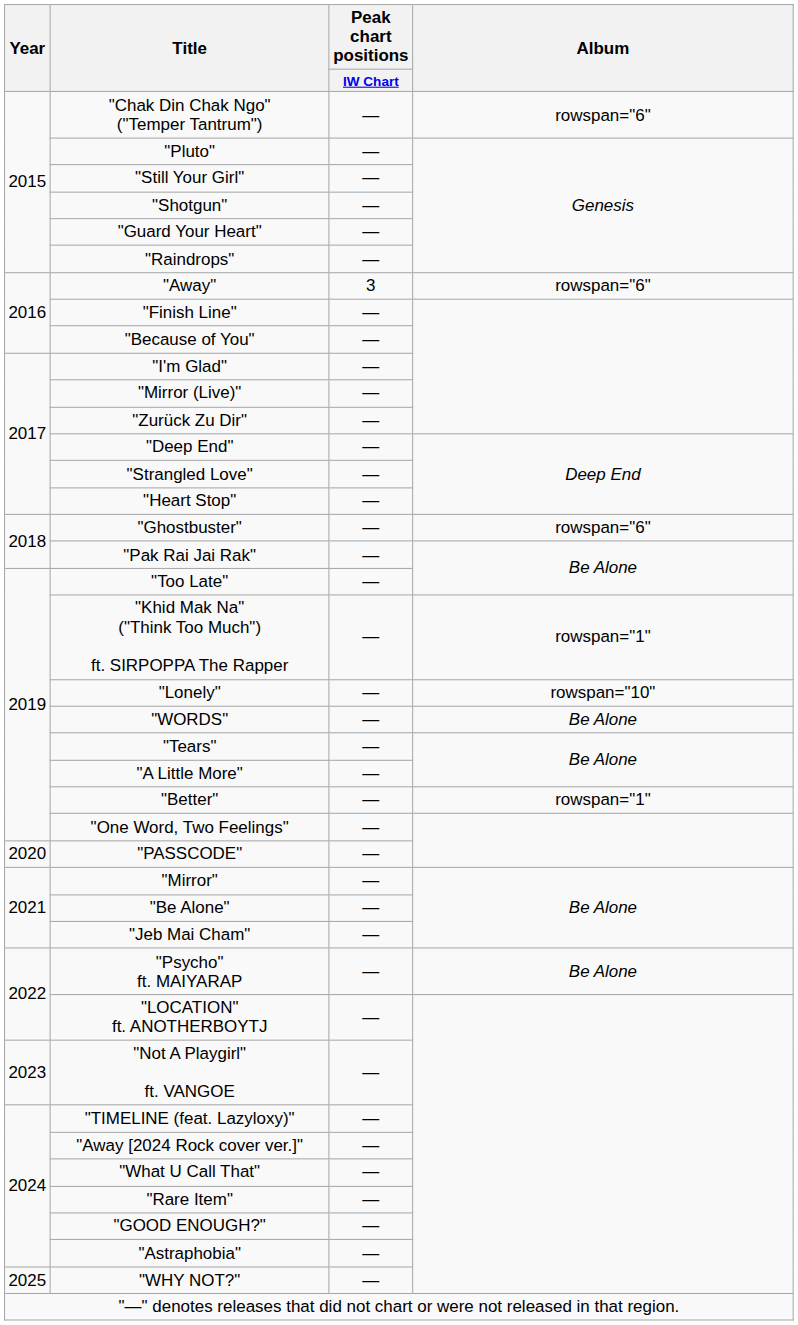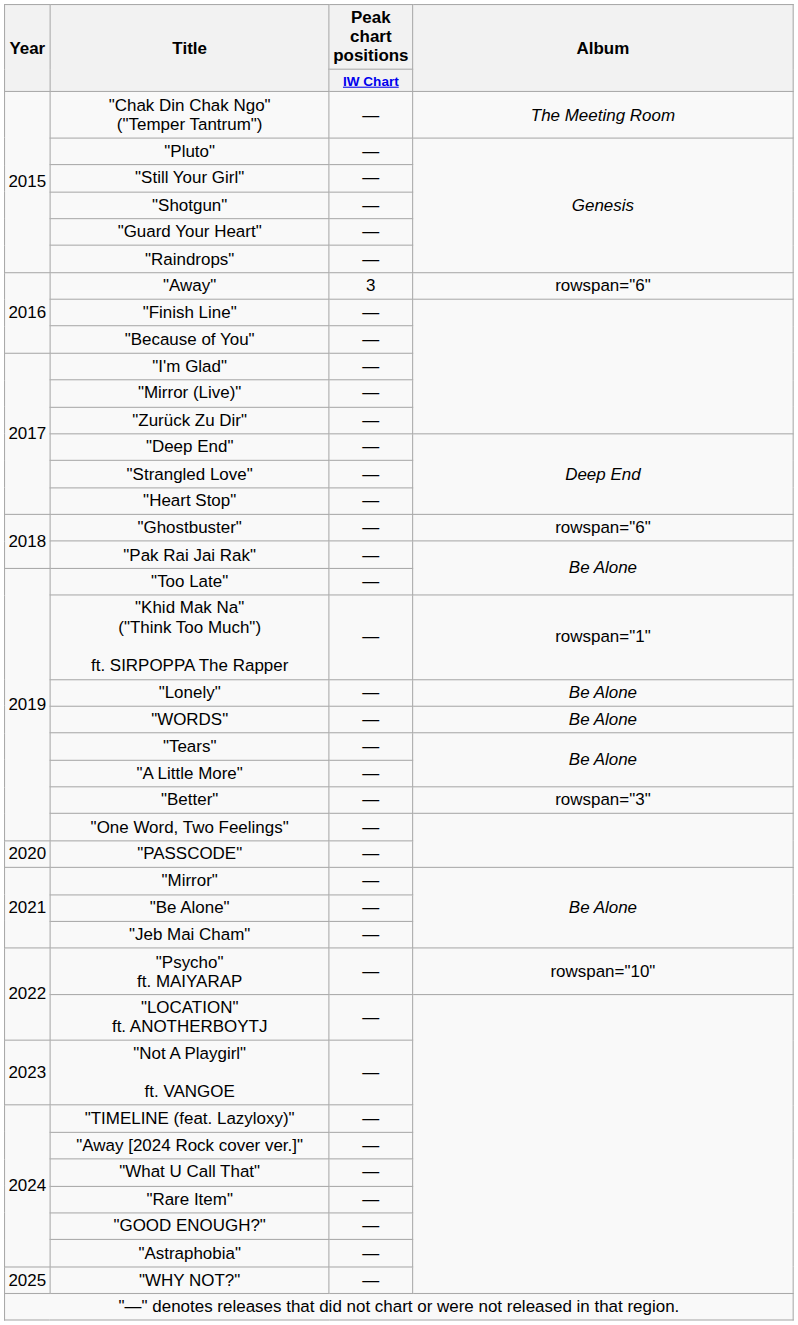(603, 114) rowspan="6" -> (603, 114) The Meeting Room
(603, 692) rowspan="10" -> (603, 692) Be Alone
(603, 800) rowspan="1" -> (603, 800) rowspan="3"
(603, 971) Be Alone -> (603, 971) rowspan="10"
